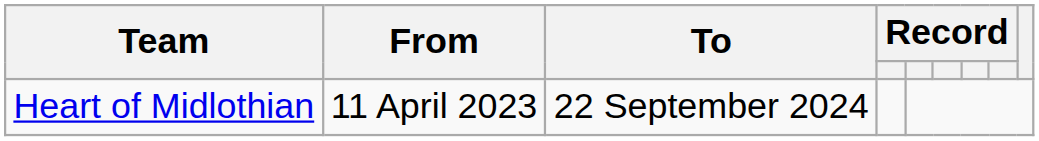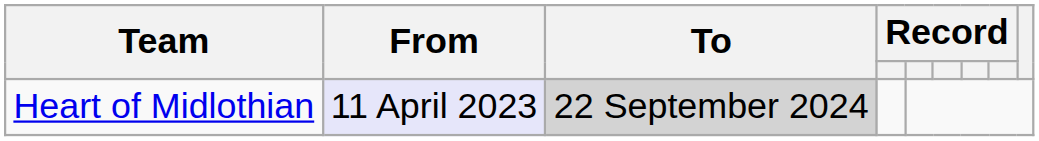(434, 106) no background -> (434, 106) lavender background
(711, 106) no background -> (711, 106) lightgrey background
